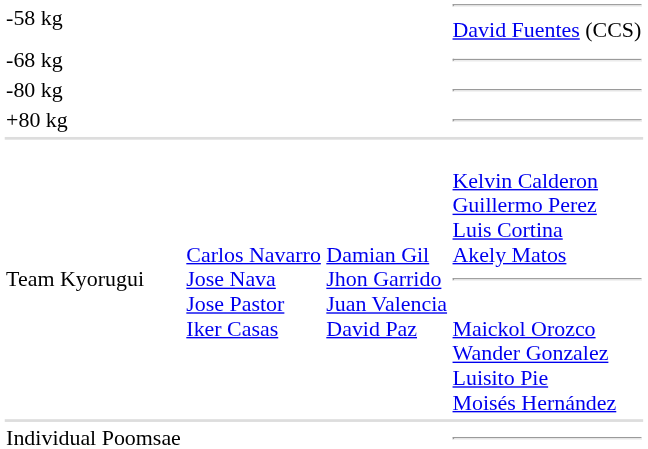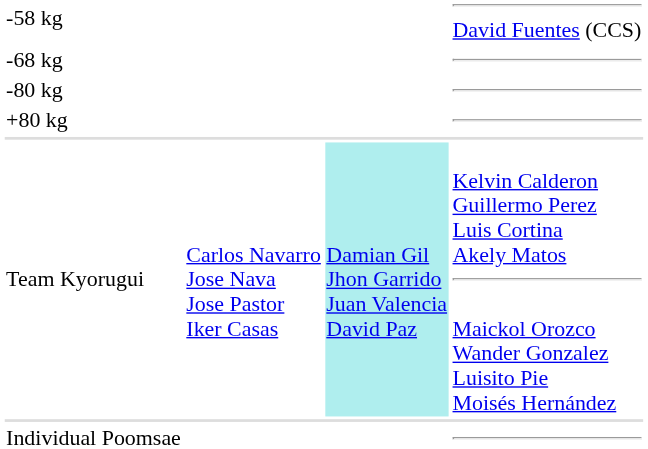(387, 291) no background -> (387, 291) paleturquoise background
